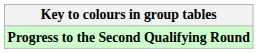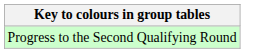(129, 37) bold -> (122, 37) normal
